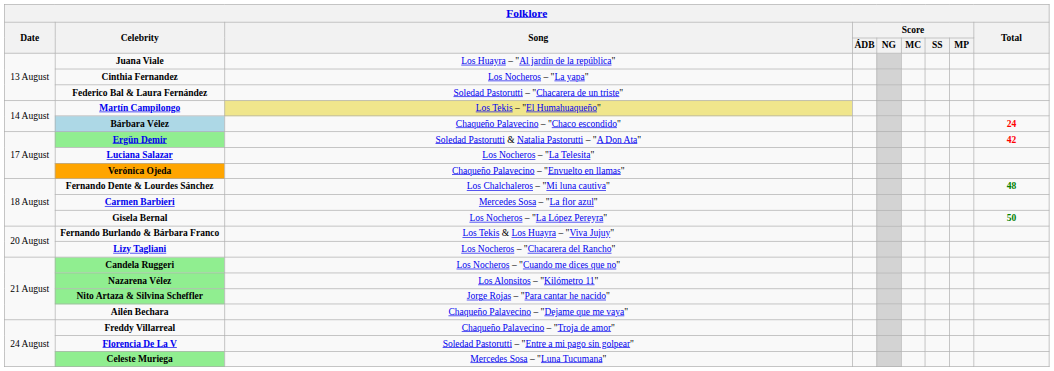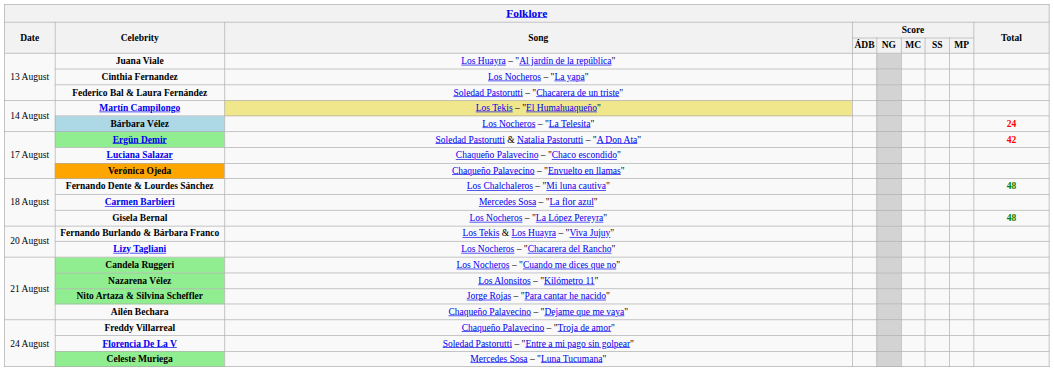(538, 124) Chaqueño Palavecino – "Chaco escondido" -> (538, 124) Los Nocheros – "La Telesita"
(538, 155) Los Nocheros – "La Telesita" -> (538, 155) Chaqueño Palavecino – "Chaco escondido"
(1011, 218) 50 -> (1011, 218) 48
